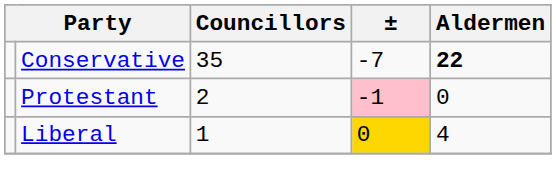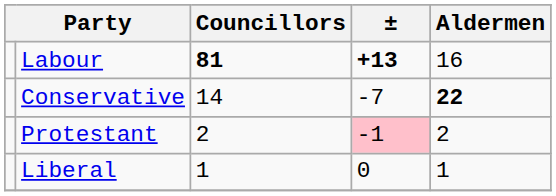+ row: (62, 60)
(209, 60) 35 -> (209, 98) 14
(443, 98) 0 -> (443, 135) 2
(364, 135) gold background -> (364, 172) no background
(443, 135) 4 -> (443, 172) 1
